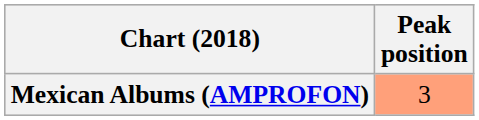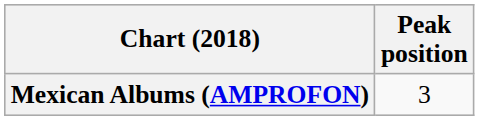(424, 94) lightsalmon background -> (424, 94) no background
